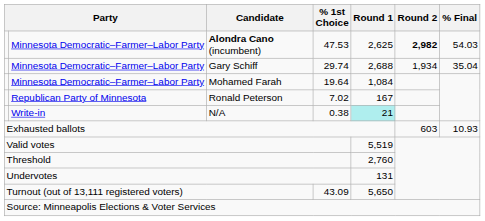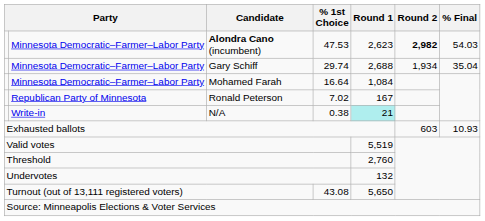(380, 44) 2,625 -> (380, 44) 2,623
(336, 81) 19.64 -> (336, 81) 16.64
(385, 176) 131 -> (385, 176) 132
(336, 192) 43.09 -> (336, 192) 43.08
